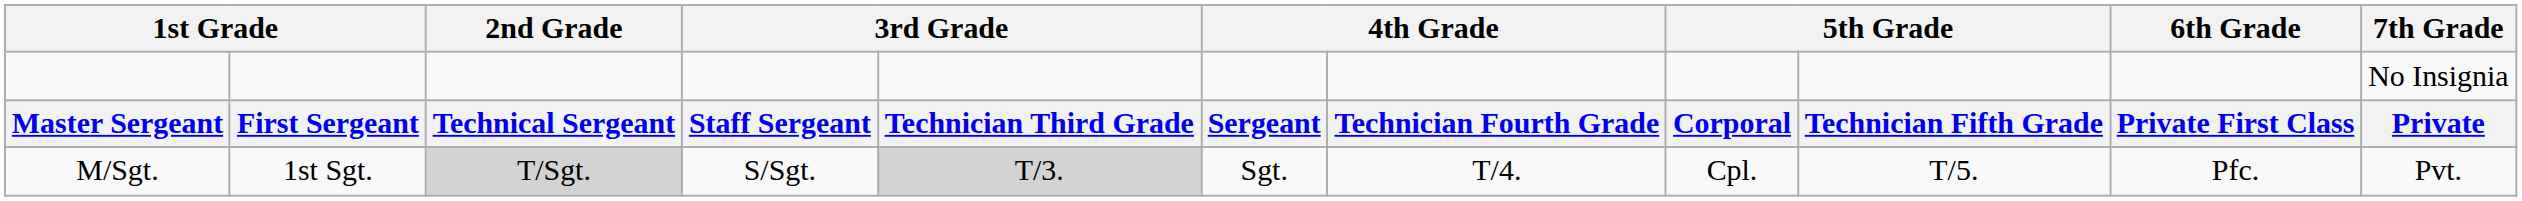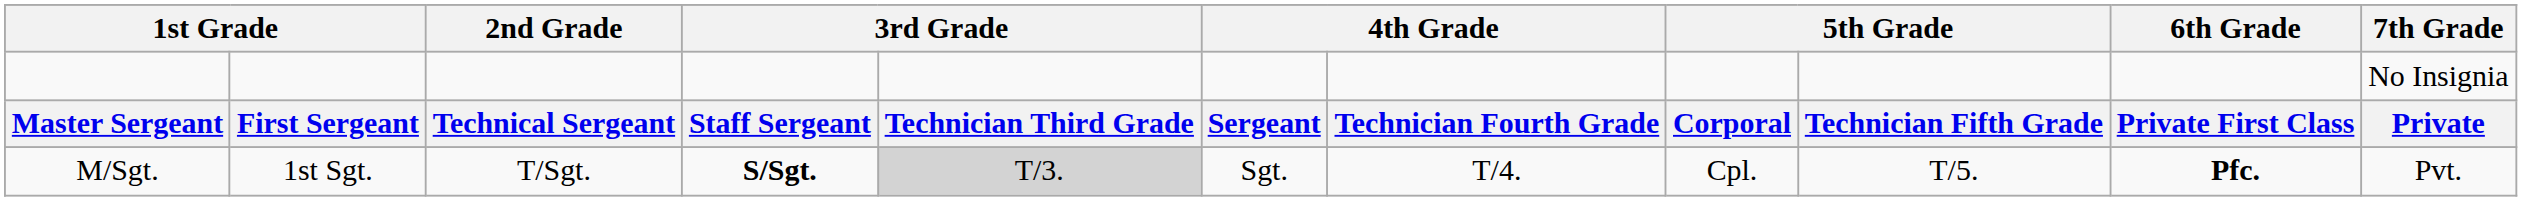(554, 170) lightgrey background -> (554, 170) no background
(780, 170) normal -> (780, 170) bold
(2236, 170) normal -> (2236, 170) bold
